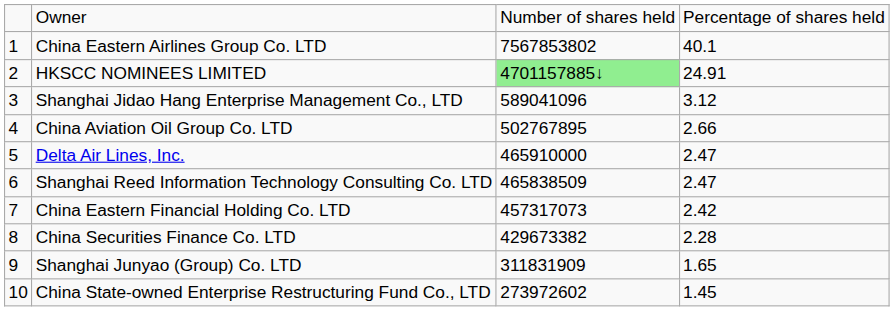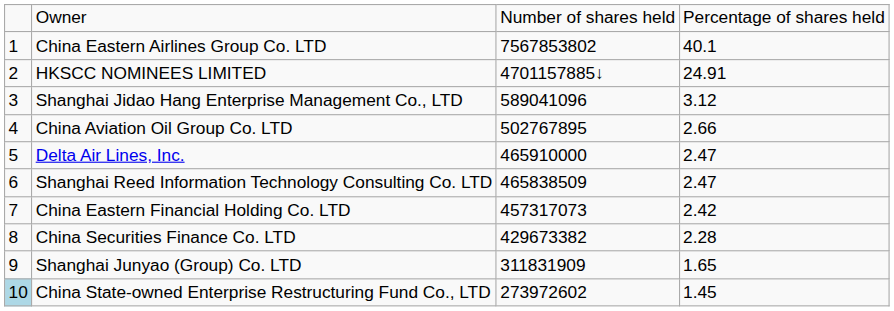(552, 73) lightgreen background -> (552, 73) no background
(18, 292) no background -> (18, 292) lightblue background
